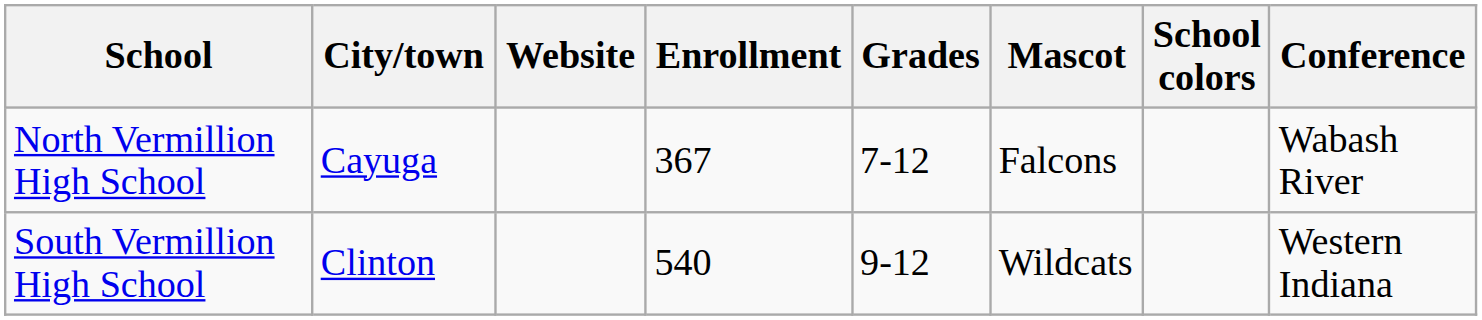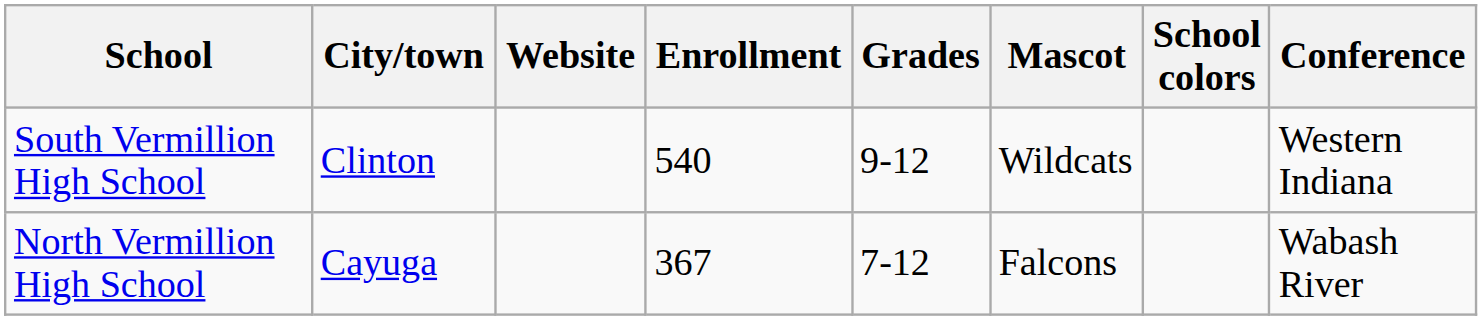rows swapped: (144, 159) <-> (144, 262)
